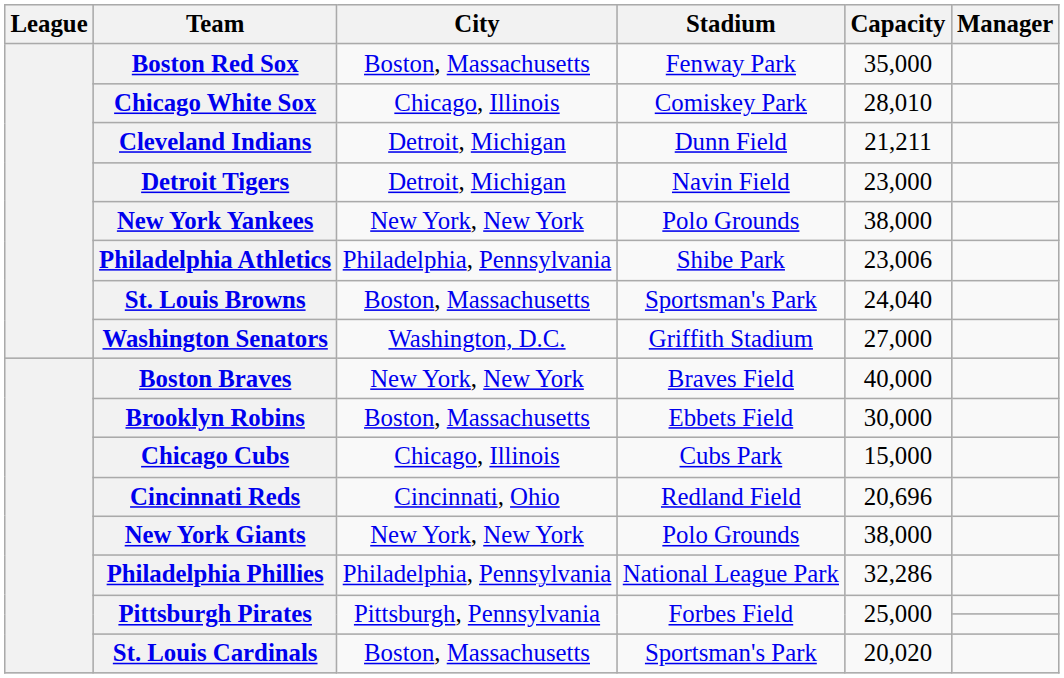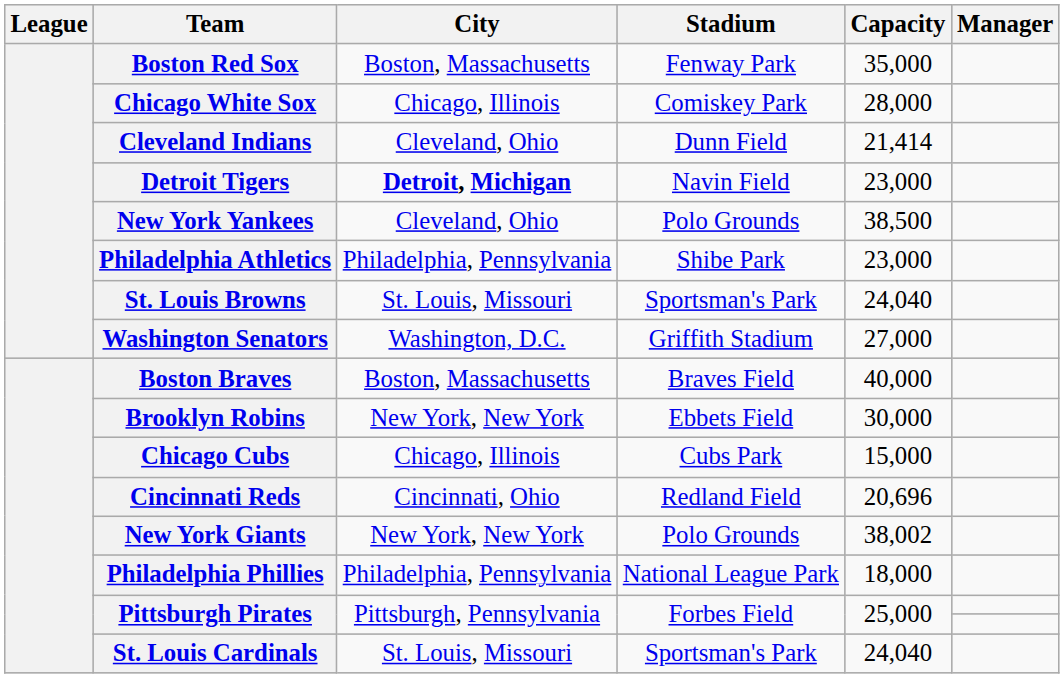(898, 102) 28,010 -> (898, 102) 28,000
(477, 142) Detroit, Michigan -> (477, 142) Cleveland, Ohio
(898, 142) 21,211 -> (898, 142) 21,414
(477, 181) normal -> (477, 181) bold
(477, 220) New York, New York -> (477, 220) Cleveland, Ohio
(898, 220) 38,000 -> (898, 220) 38,500
(898, 260) 23,006 -> (898, 260) 23,000
(477, 299) Boston, Massachusetts -> (477, 299) St. Louis, Missouri
(477, 378) New York, New York -> (477, 378) Boston, Massachusetts
(477, 417) Boston, Massachusetts -> (477, 417) New York, New York
(898, 535) 38,000 -> (898, 535) 38,002
(898, 574) 32,286 -> (898, 574) 18,000
(477, 653) Boston, Massachusetts -> (477, 653) St. Louis, Missouri
(898, 653) 20,020 -> (898, 653) 24,040
